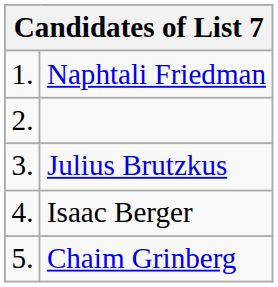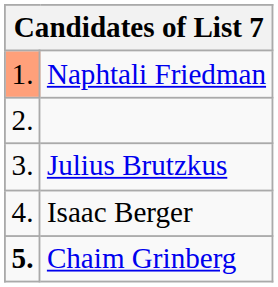(23, 73) no background -> (23, 73) lightsalmon background
(23, 258) normal -> (23, 258) bold
